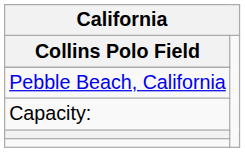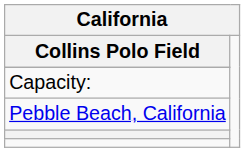(117, 82) Pebble Beach, California -> (50, 82) Capacity:
(50, 113) Capacity: -> (117, 113) Pebble Beach, California
